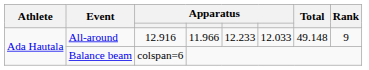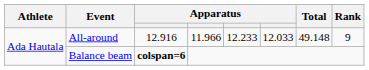(160, 56) normal -> (161, 56) bold
